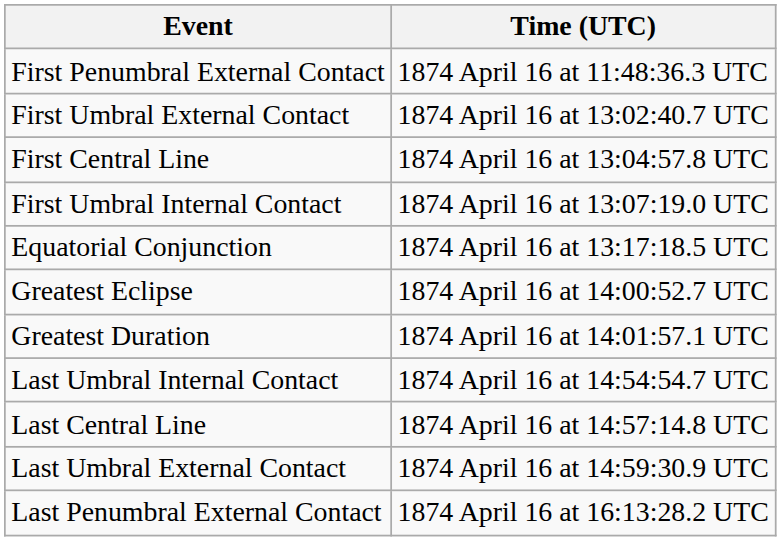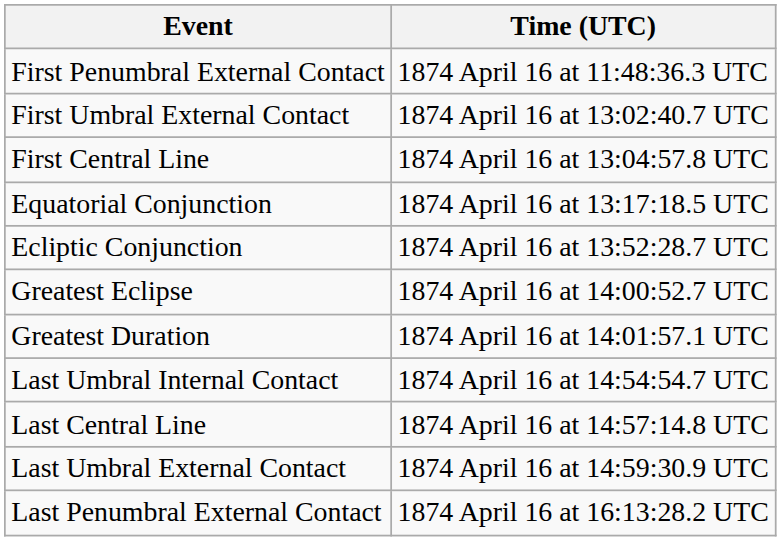- row: (176, 203)
+ row: (127, 247)
